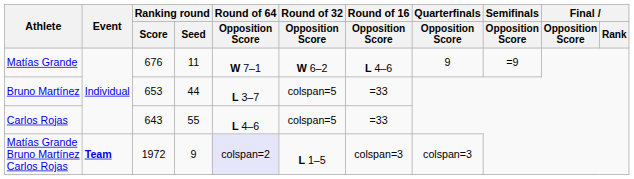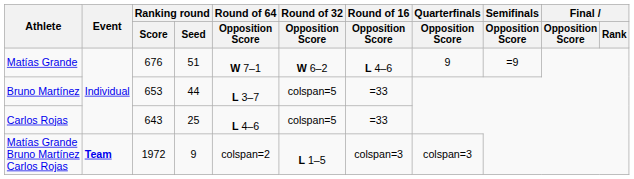(194, 63) 11 -> (194, 63) 51
(194, 120) 55 -> (194, 120) 25
(246, 155) lavender background -> (246, 155) no background
